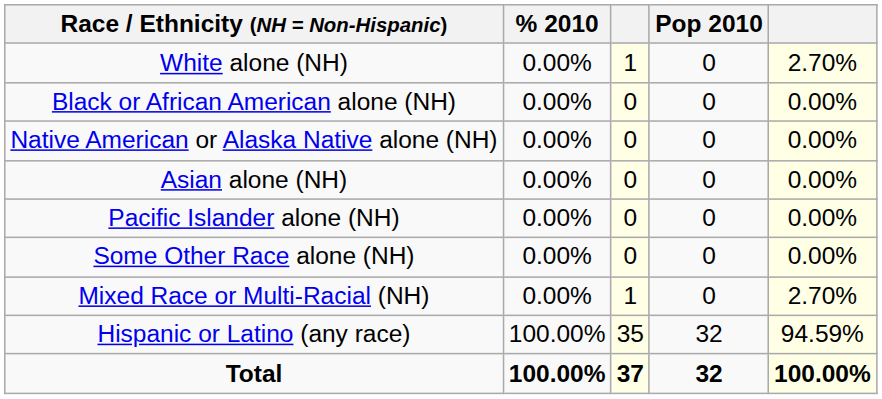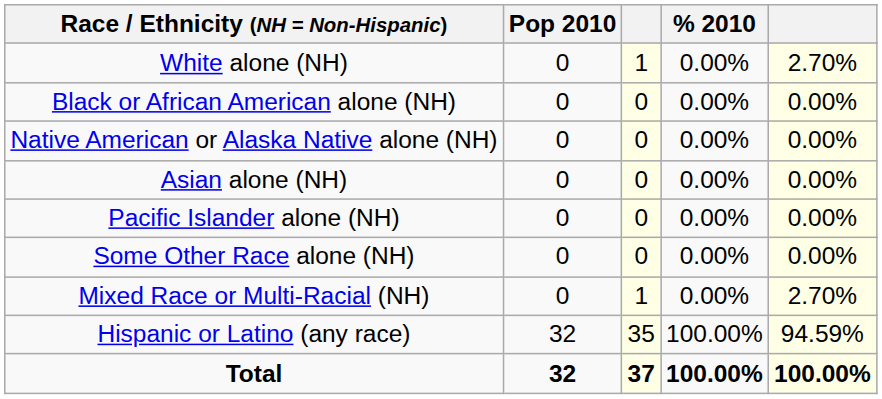columns swapped: (709, 23) <-> (557, 23)
